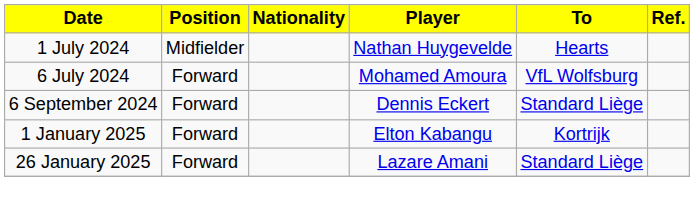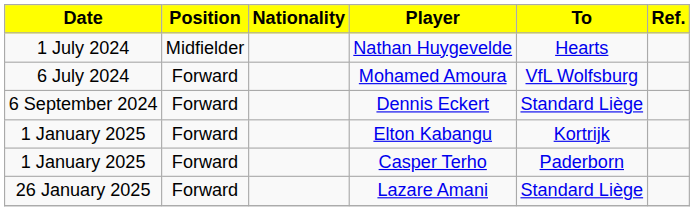+ row: (433, 162)
